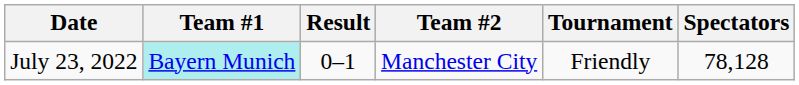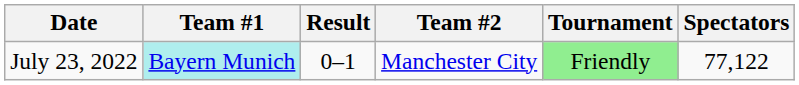(610, 60) no background -> (610, 60) lightgreen background
(736, 60) 78,128 -> (736, 60) 77,122
